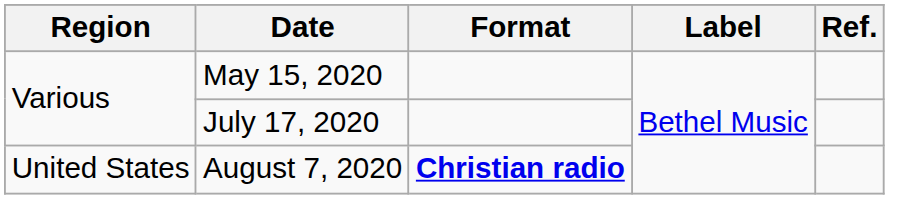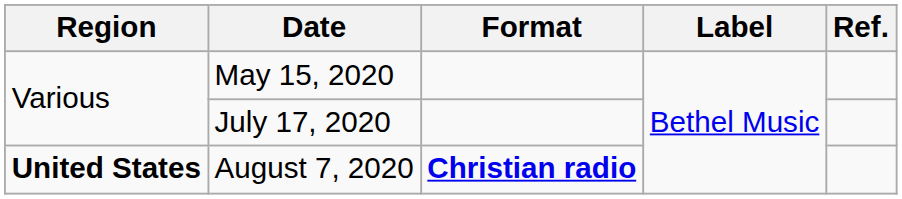(101, 168) normal -> (106, 168) bold
